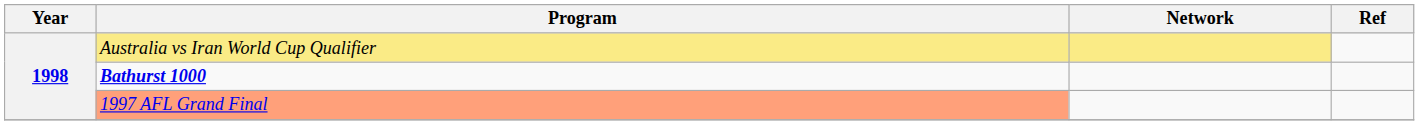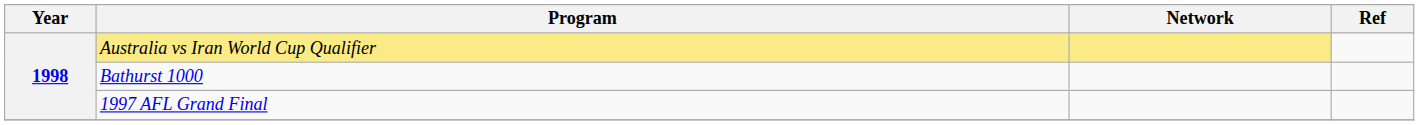(153, 76) bold -> (151, 76) normal
(184, 104) lightsalmon background -> (184, 104) no background
